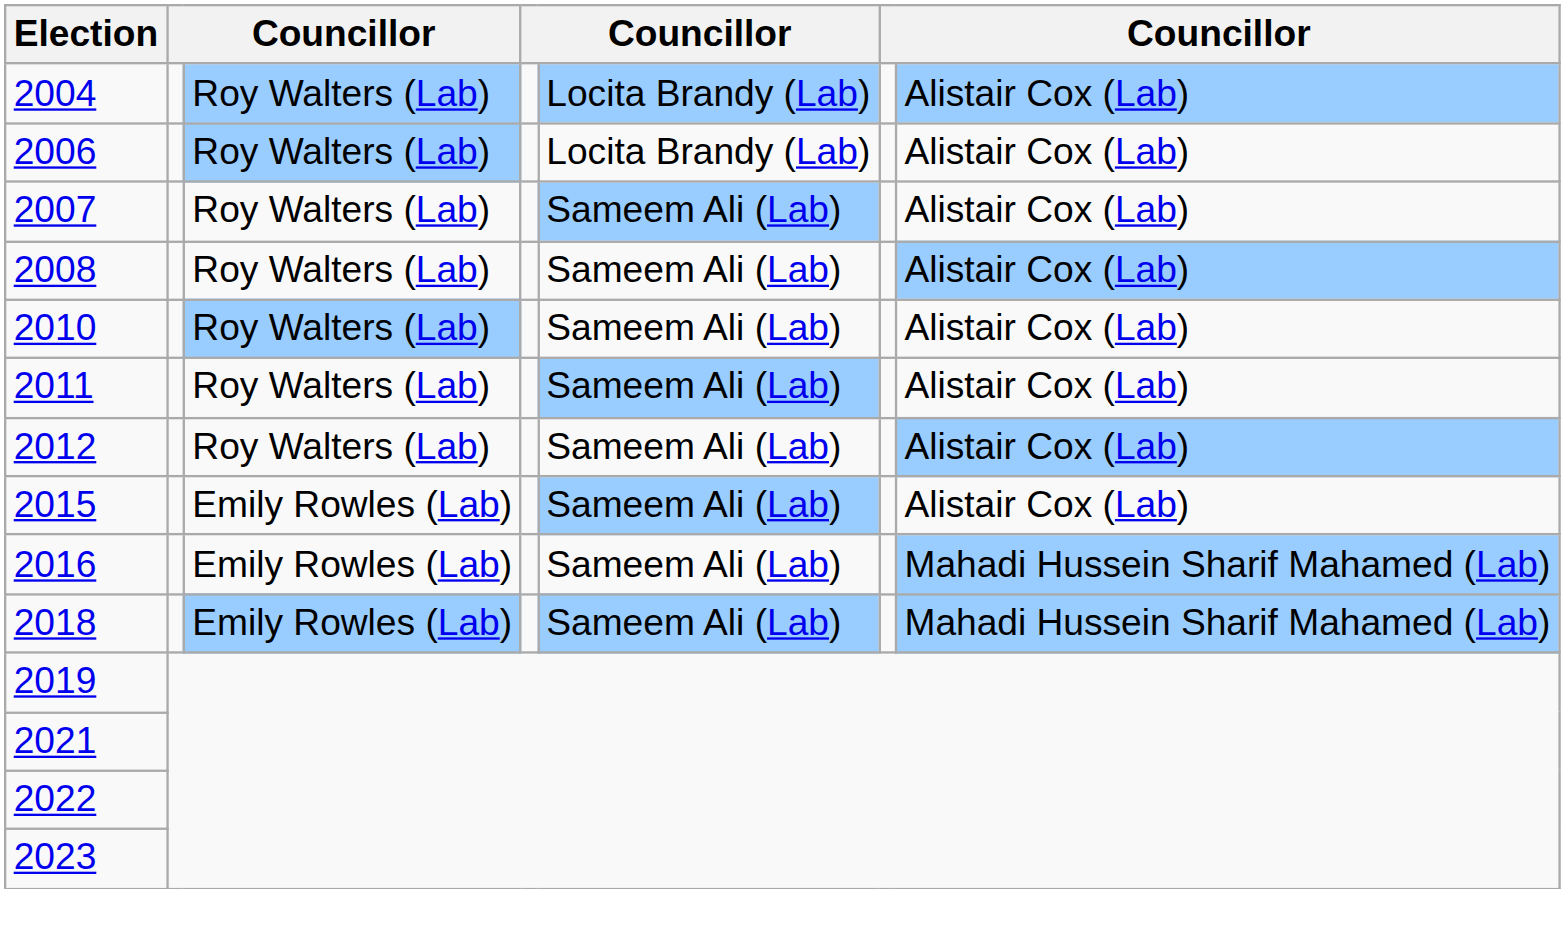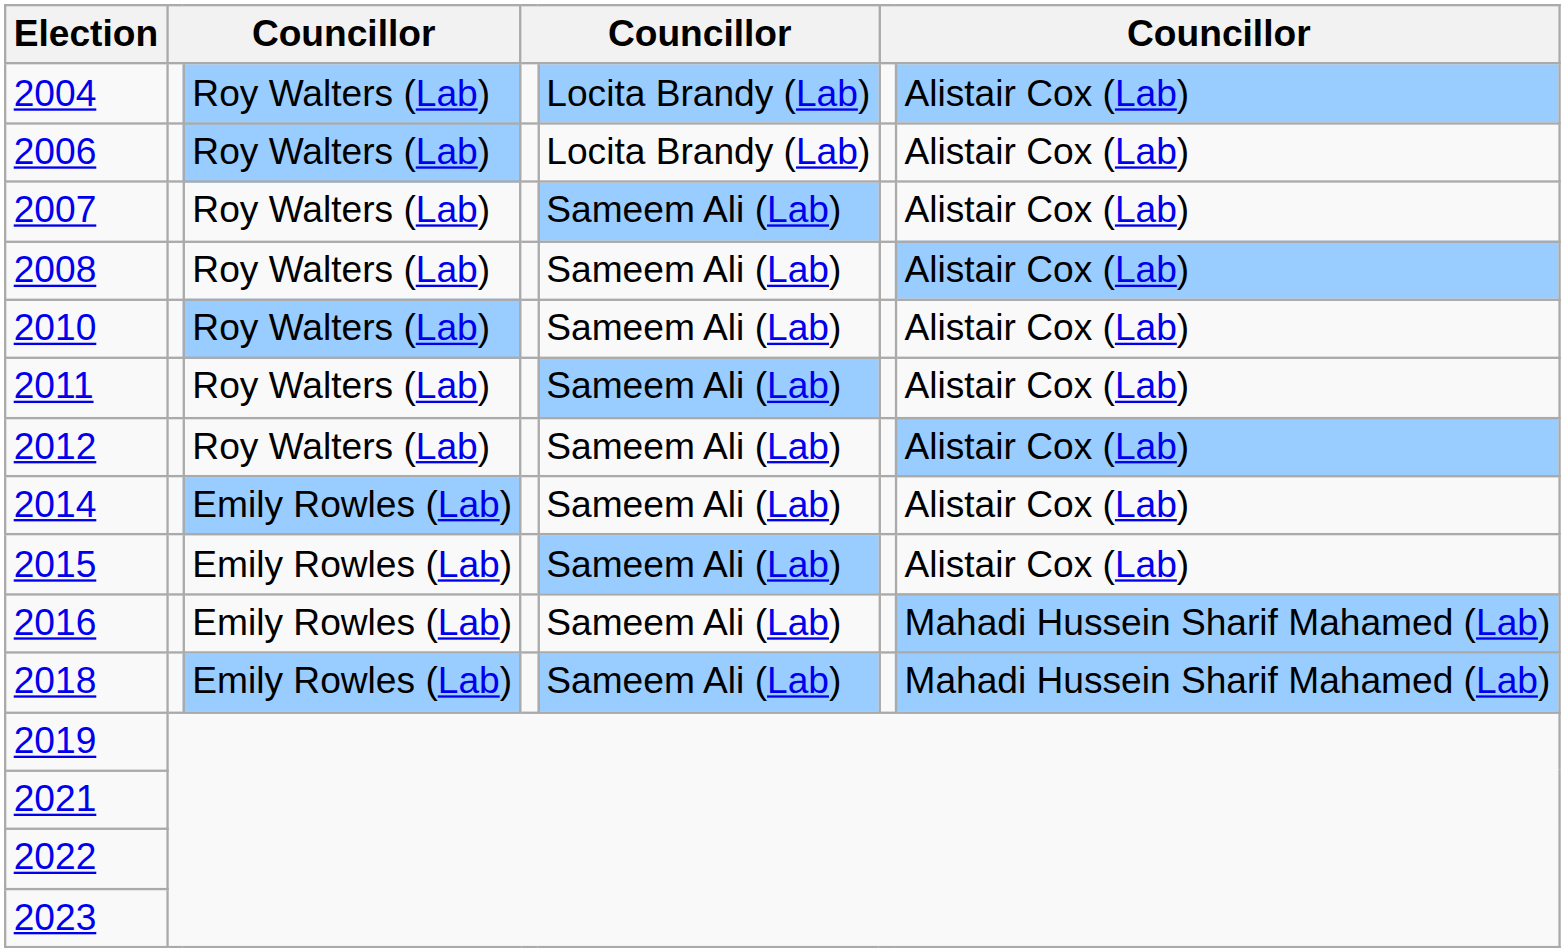+ row: (55, 504)
